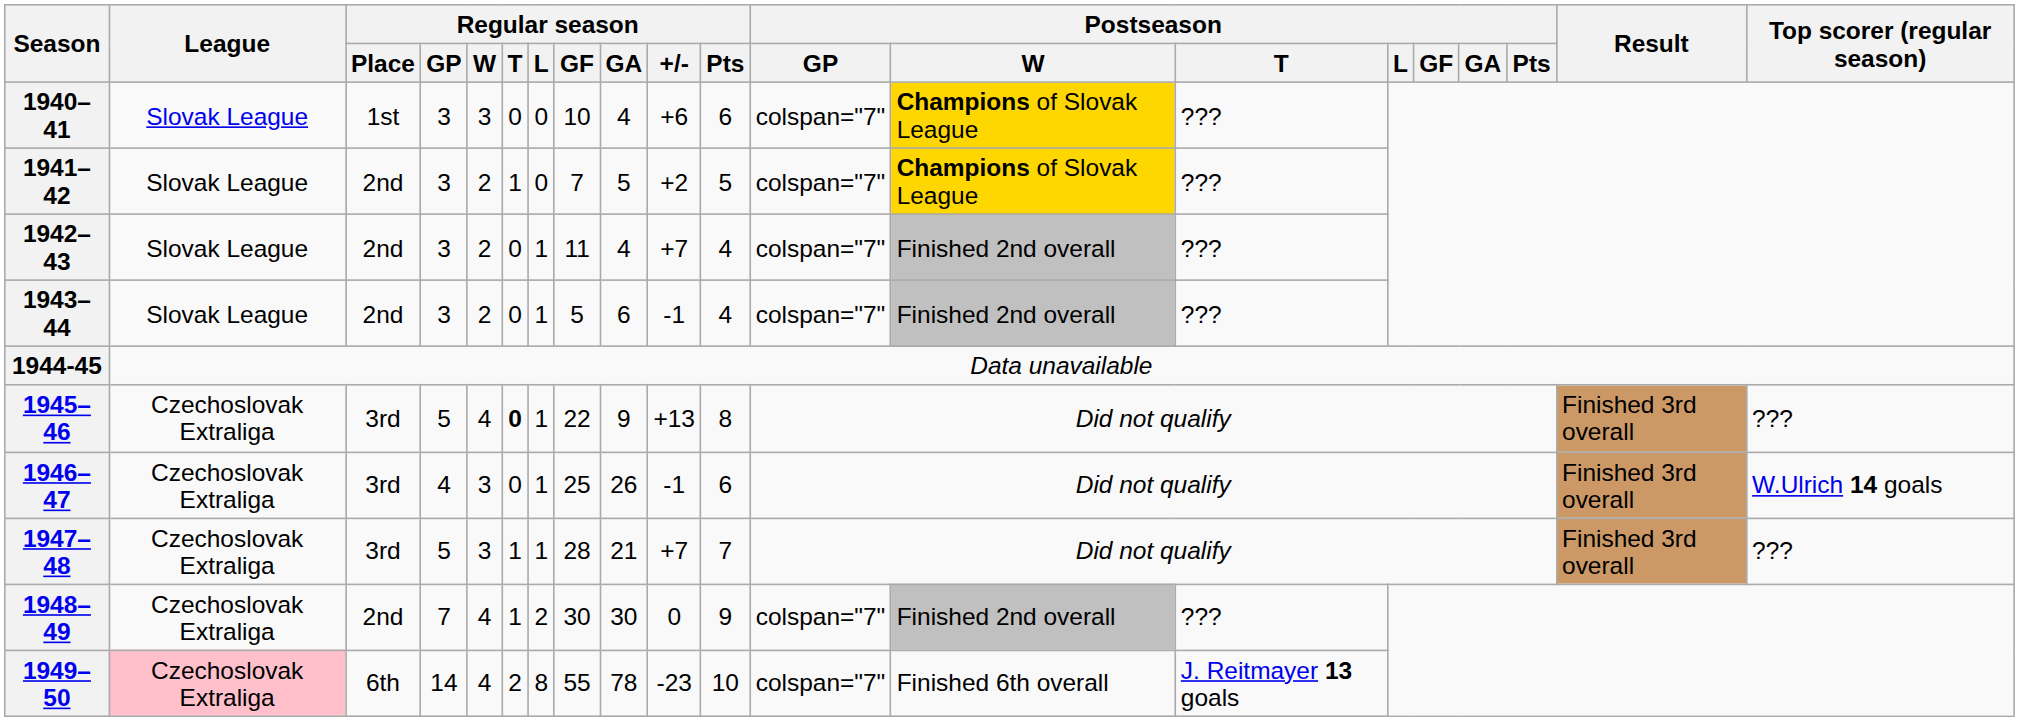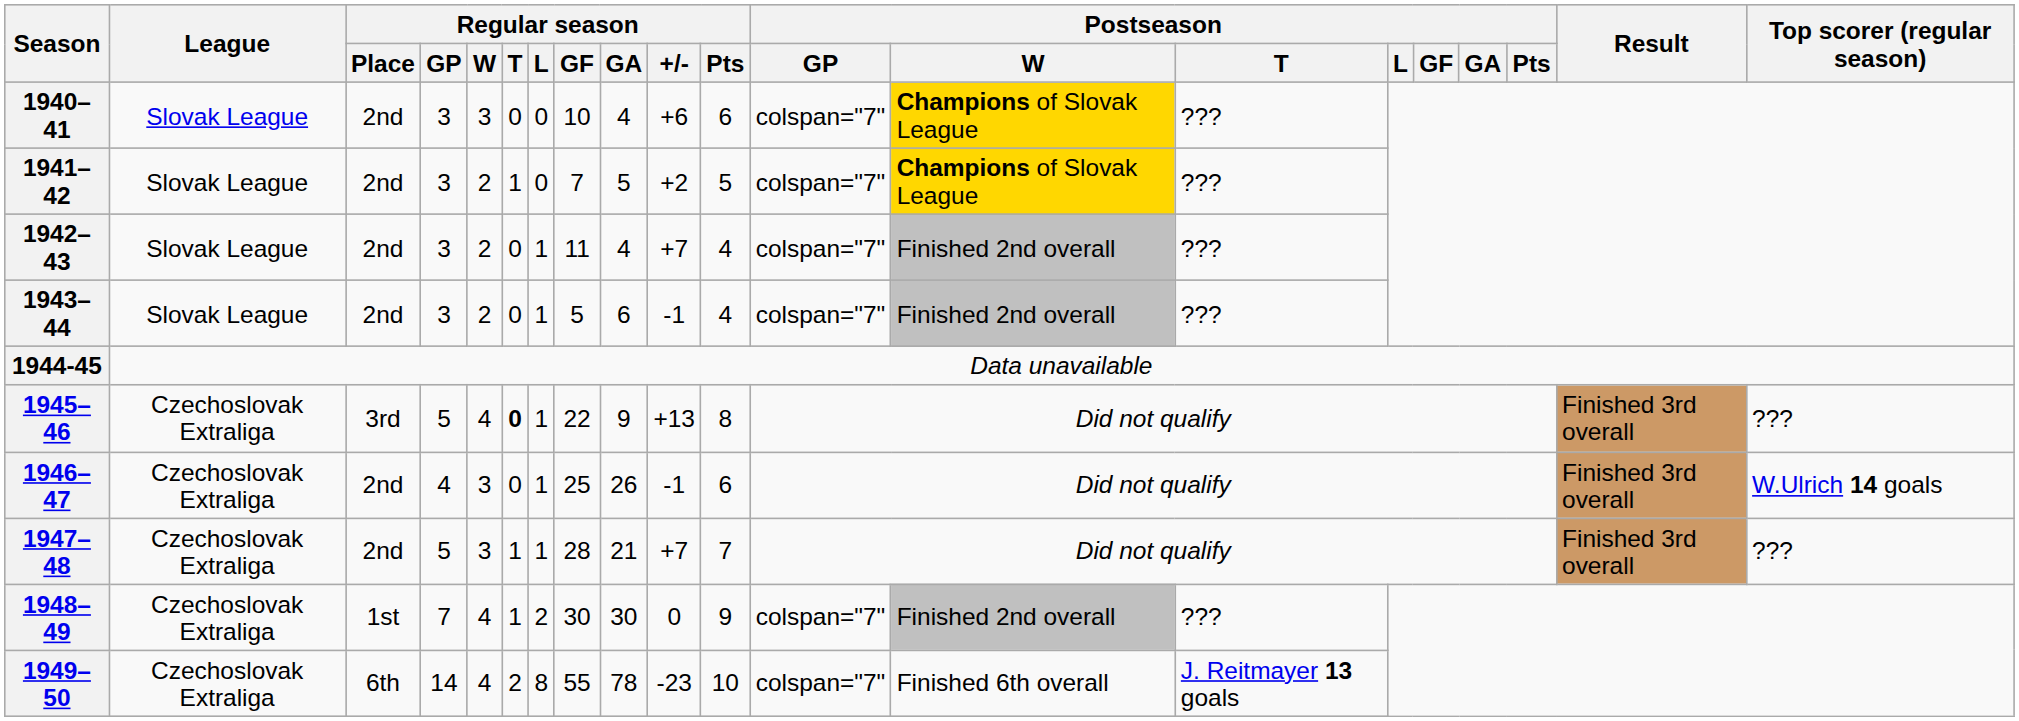(383, 116) 1st -> (383, 116) 2nd
(383, 485) 3rd -> (383, 485) 2nd
(383, 551) 3rd -> (383, 551) 2nd
(383, 617) 2nd -> (383, 617) 1st
(227, 683) pink background -> (227, 683) no background
